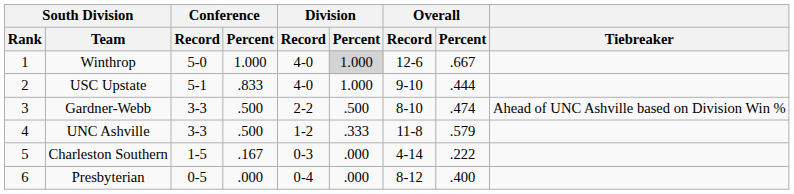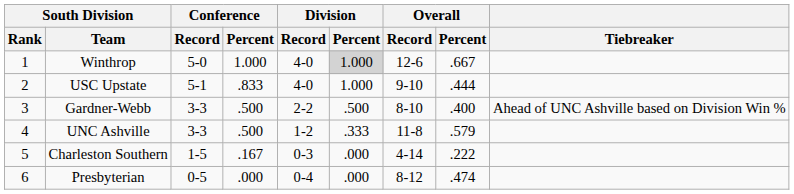(463, 108) .474 -> (463, 108) .400
(463, 177) .400 -> (463, 177) .474
